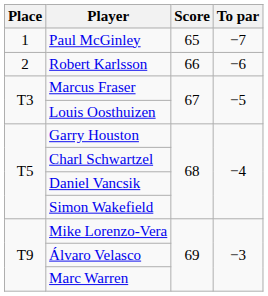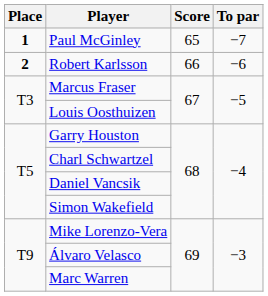(25, 40) normal -> (25, 40) bold
(25, 64) normal -> (25, 64) bold
